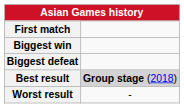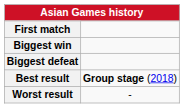(130, 78) lightgrey background -> (130, 78) no background
